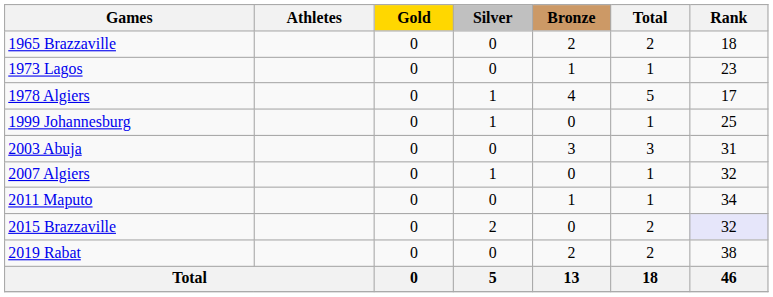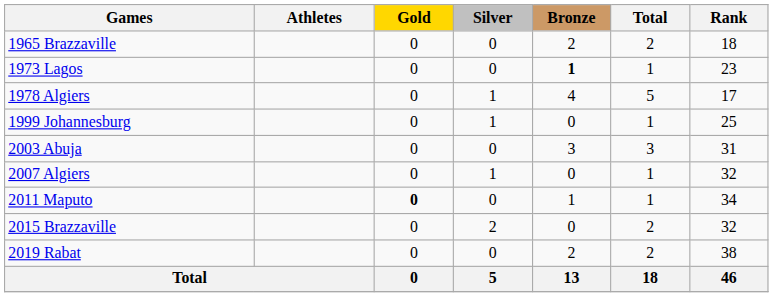(571, 70) normal -> (571, 70) bold
(414, 200) normal -> (414, 200) bold
(729, 226) lavender background -> (729, 226) no background
